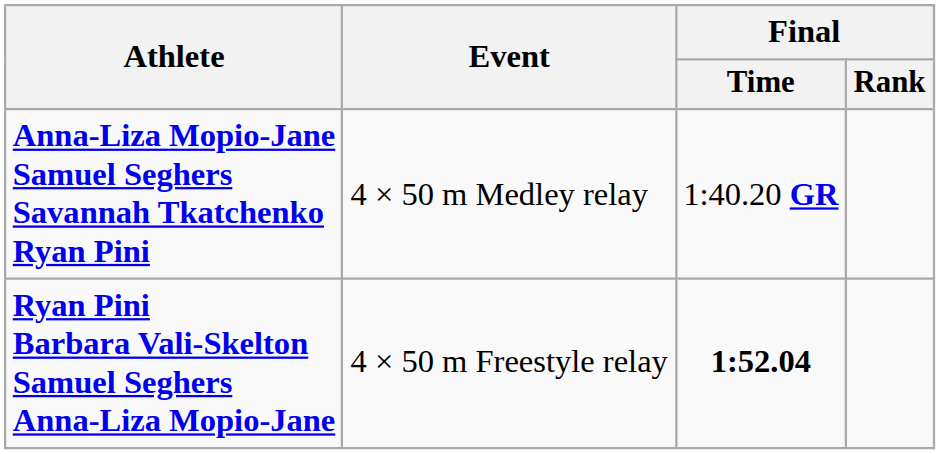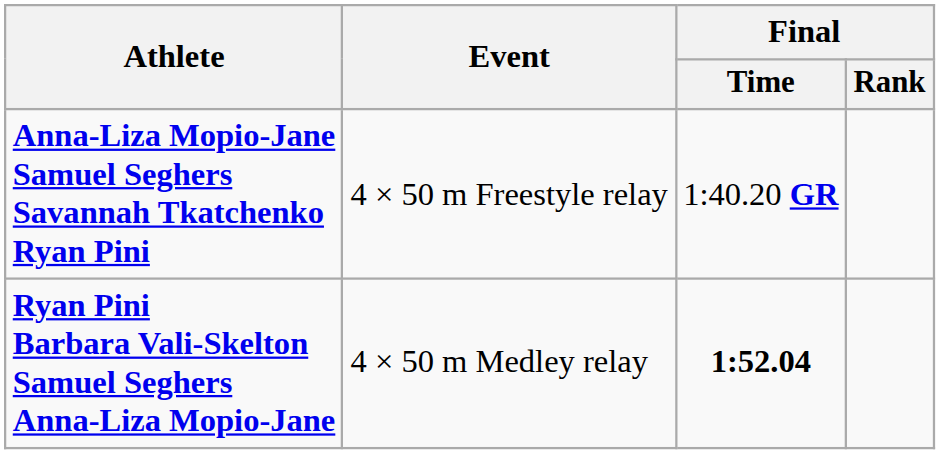(499, 193) 4 × 50 m Medley relay -> (509, 193) 4 × 50 m Freestyle relay
(509, 362) 4 × 50 m Freestyle relay -> (499, 362) 4 × 50 m Medley relay
